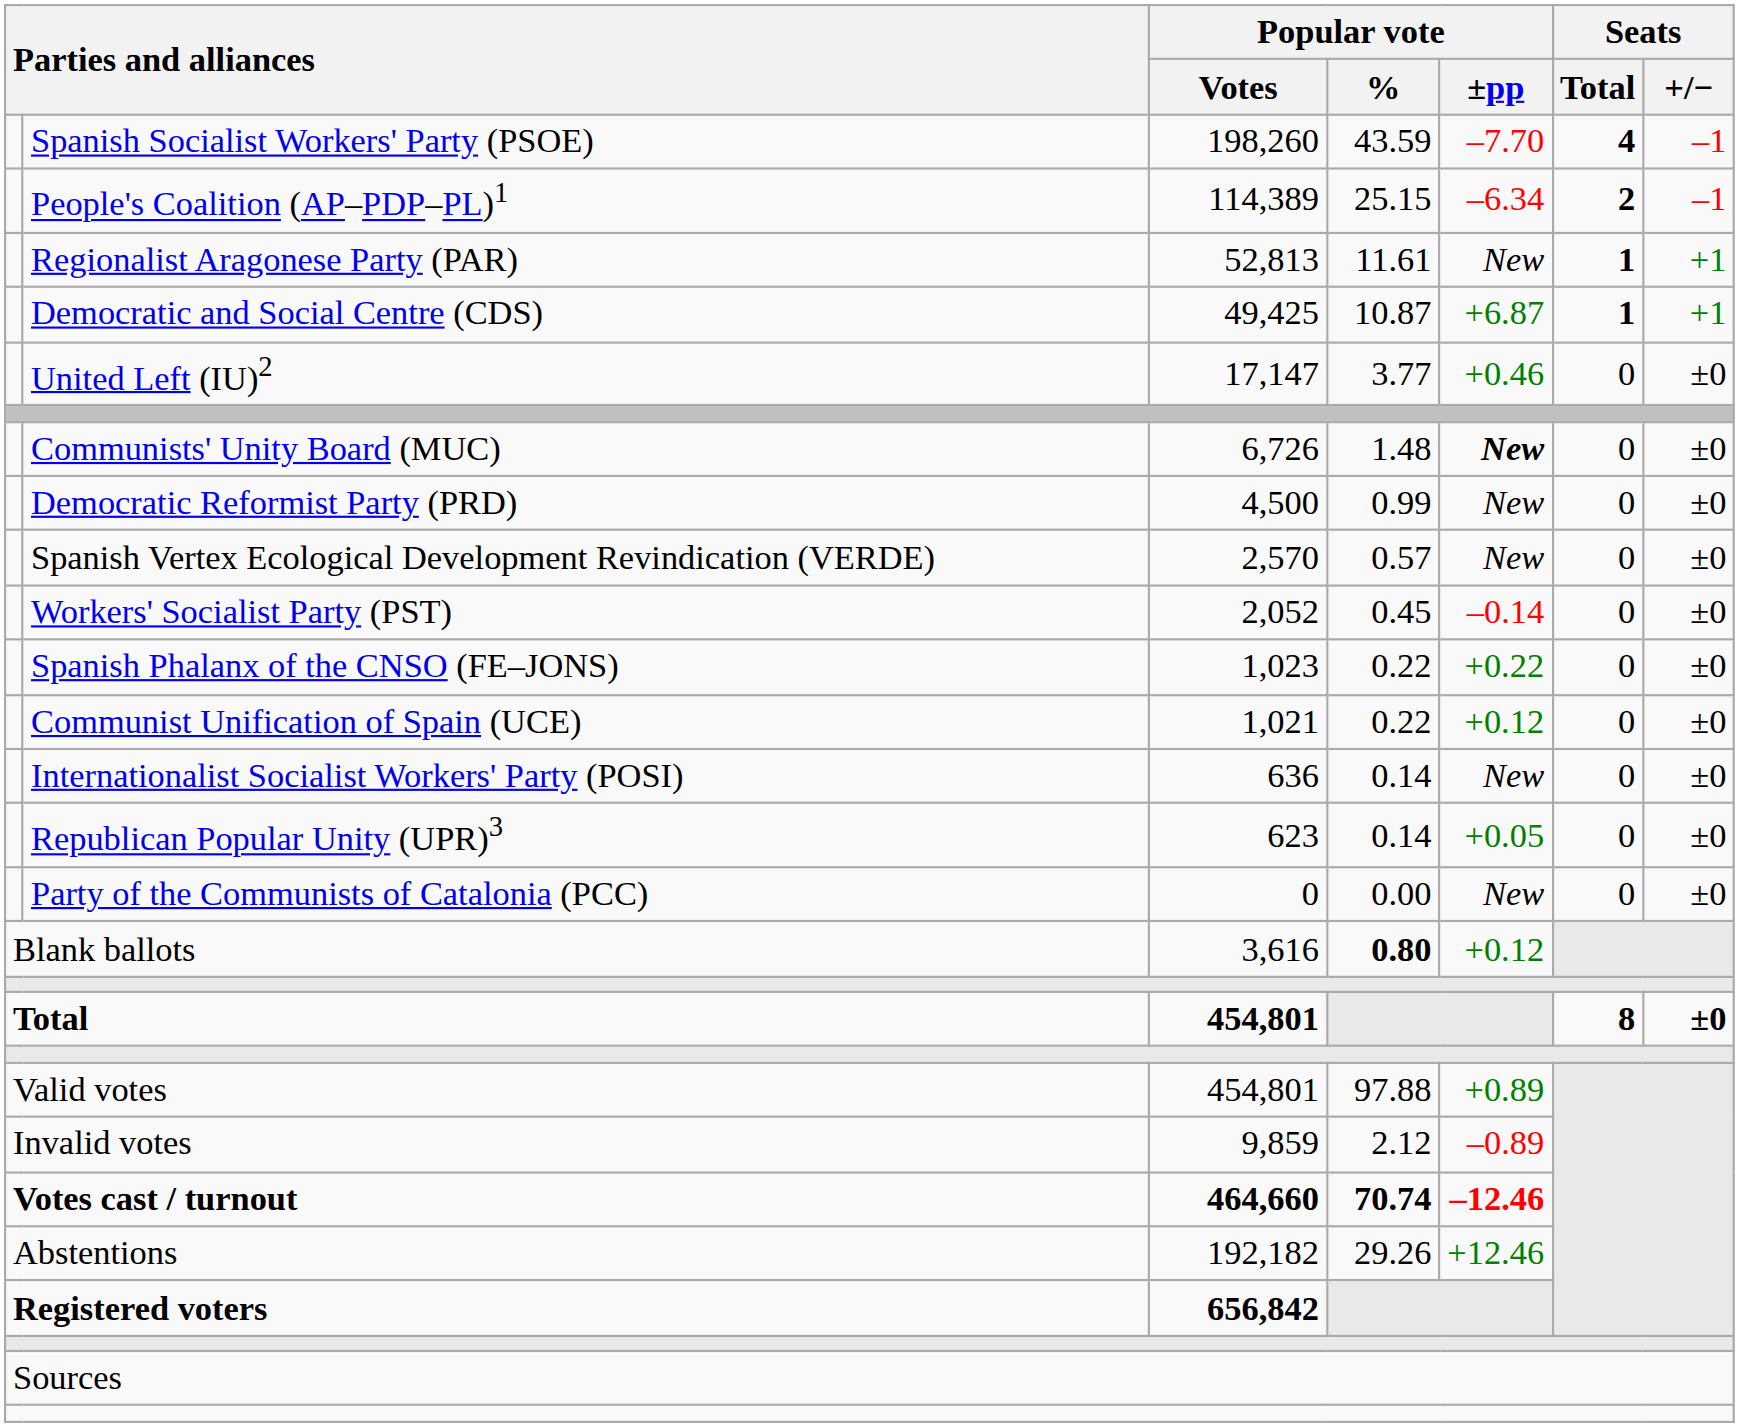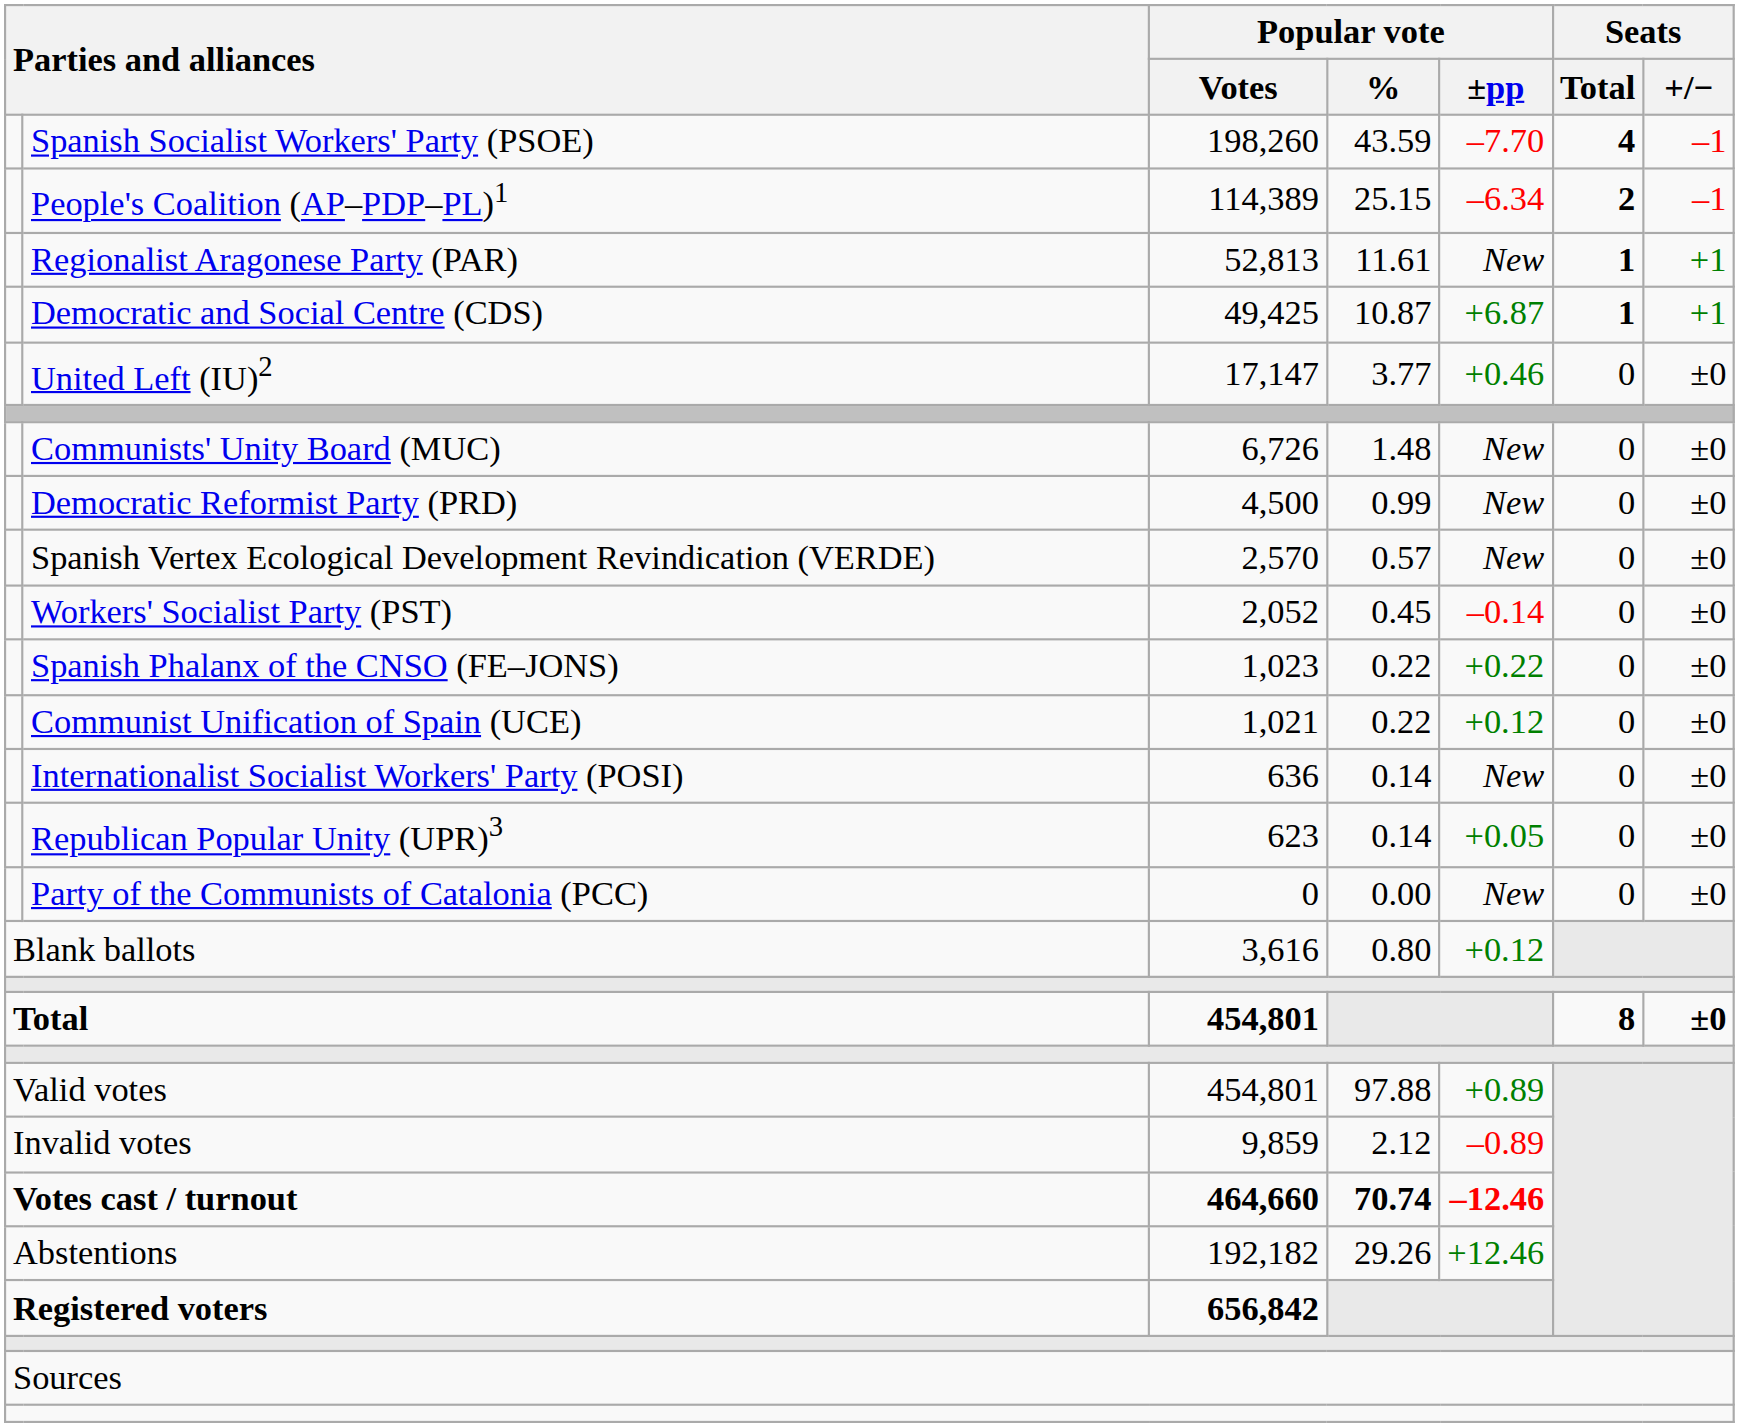(1513, 448) bold -> (1514, 448) normal
(1401, 948) bold -> (1401, 948) normal
